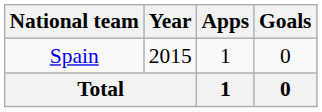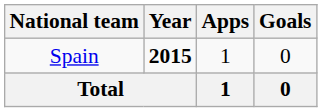(170, 55) normal -> (170, 55) bold
